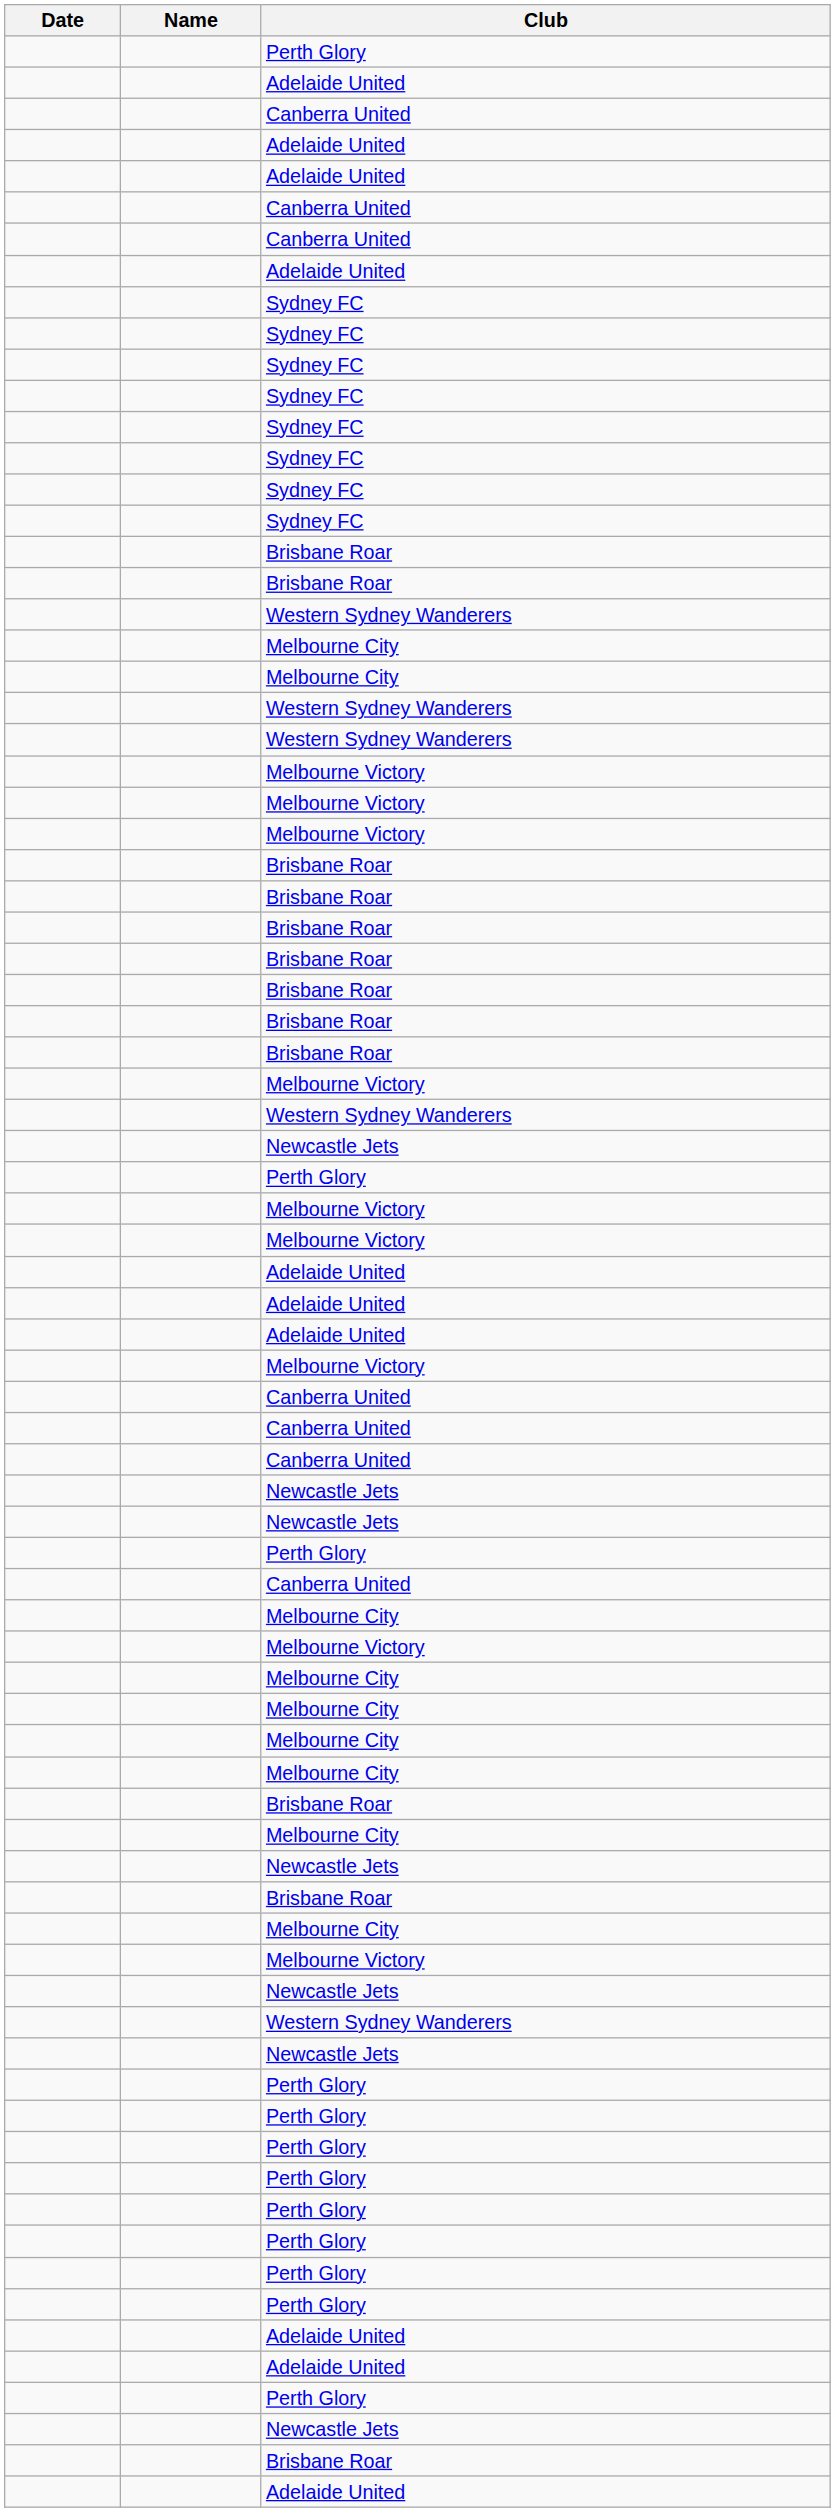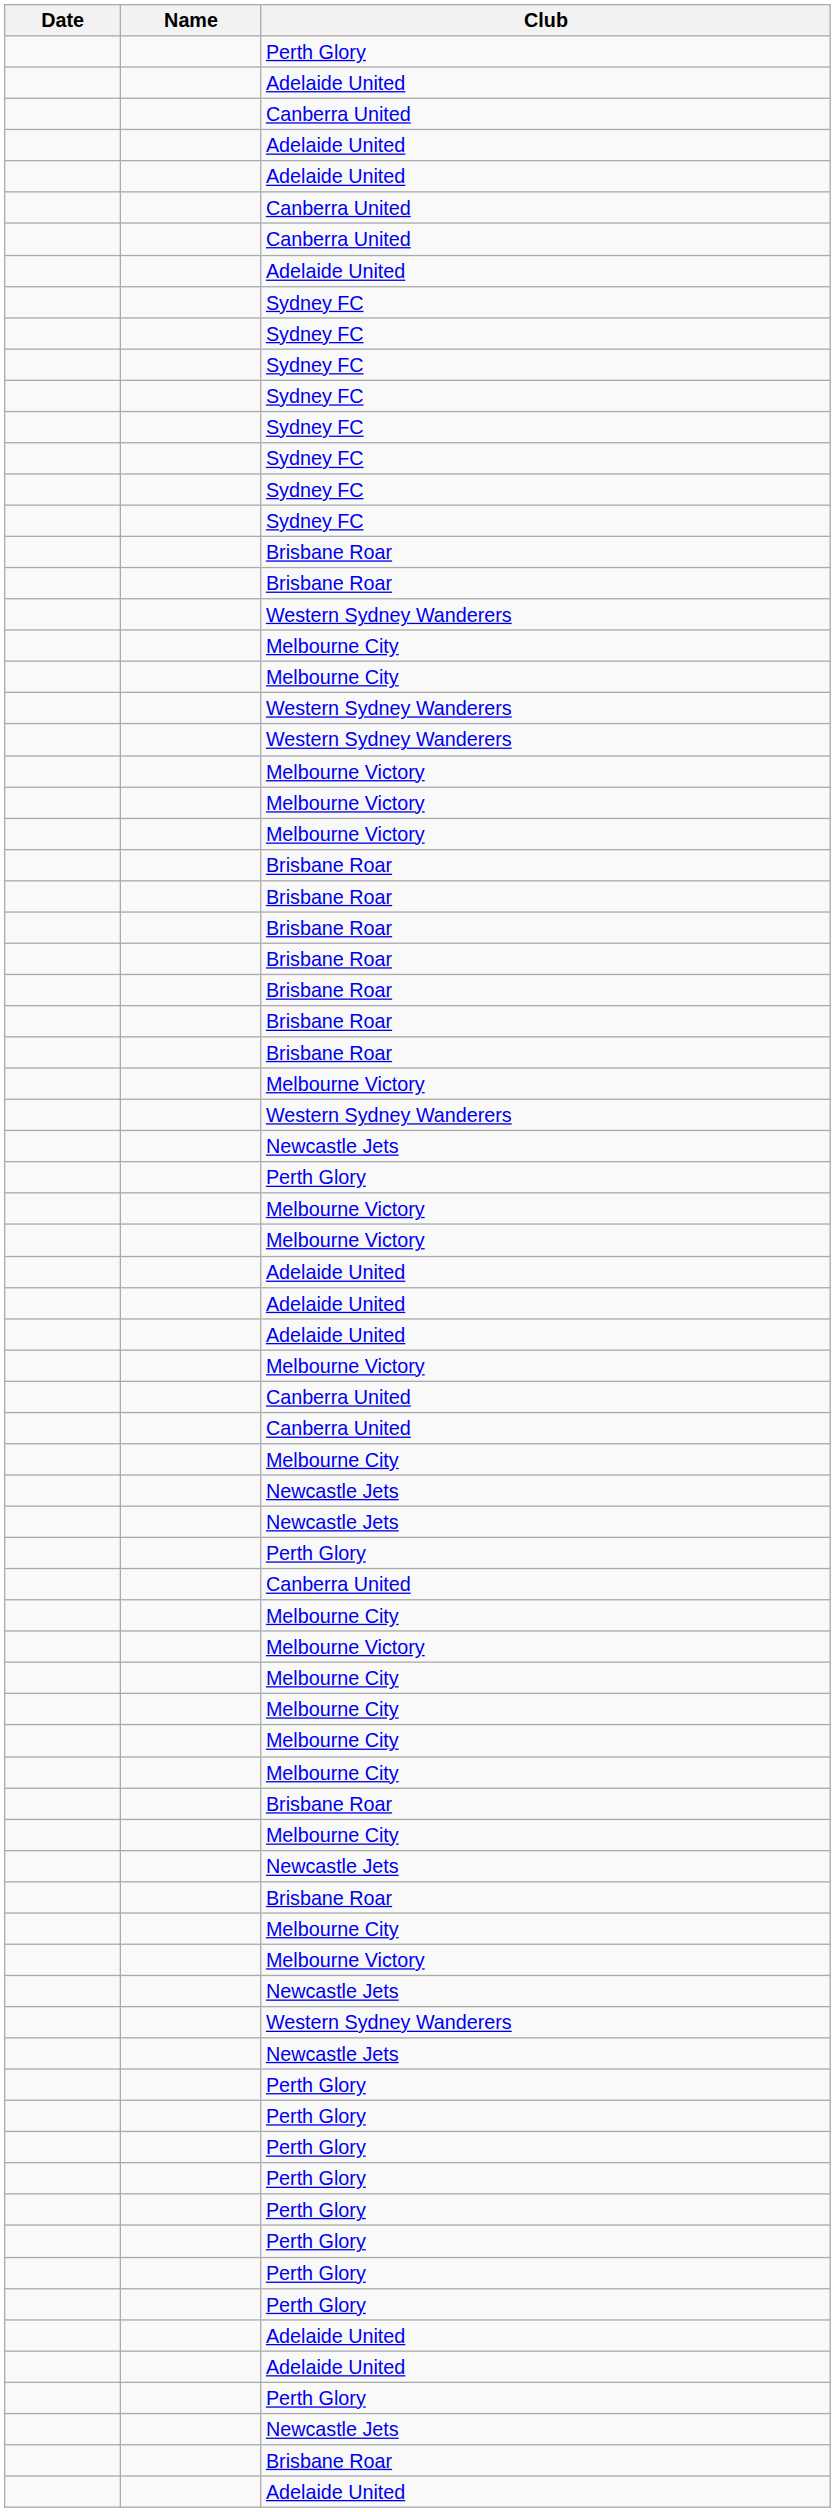(338, 1459) Canberra United -> (332, 1459) Melbourne City
